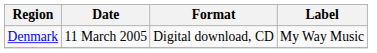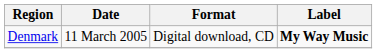(322, 36) normal -> (324, 36) bold
